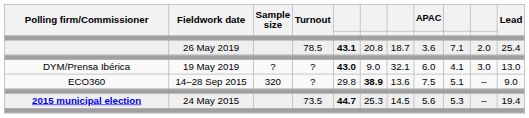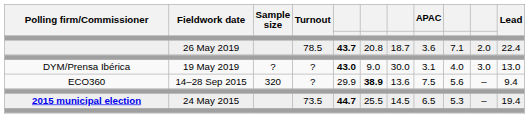(346, 47) 43.1 -> (346, 47) 43.7
(511, 47) 25.4 -> (511, 47) 22.4
(400, 67) 32.1 -> (400, 67) 30.0
(429, 67) 6.0 -> (429, 67) 3.1
(457, 67) 4.1 -> (457, 67) 4.0
(346, 82) 29.8 -> (346, 82) 29.9
(457, 82) 5.1 -> (457, 82) 5.6
(511, 82) 9.0 -> (511, 82) 9.4
(373, 101) 25.3 -> (373, 101) 25.5
(429, 101) 5.6 -> (429, 101) 6.5
